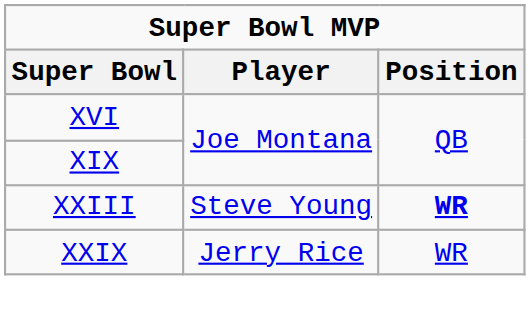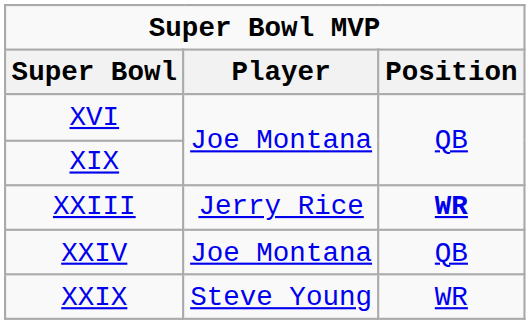(281, 207) Steve Young -> (281, 207) Jerry Rice
+ row: (94, 252)
(281, 252) Jerry Rice -> (281, 297) Steve Young
